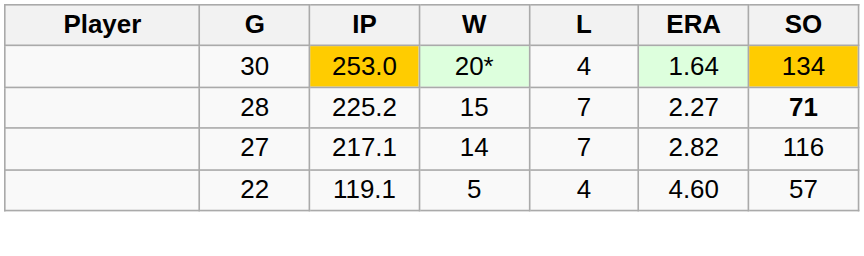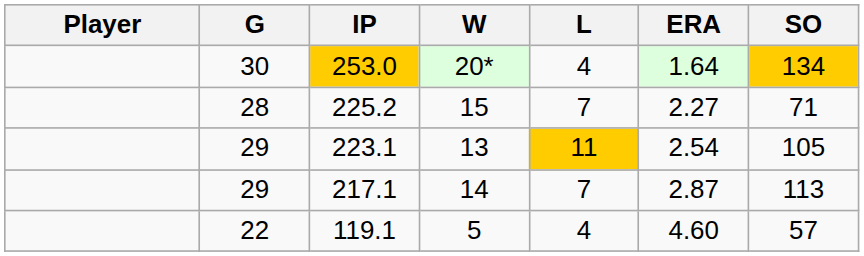(803, 107) bold -> (803, 107) normal
+ row: (365, 148)
(255, 148) 27 -> (255, 189) 29
(694, 148) 2.82 -> (694, 189) 2.87
(803, 148) 116 -> (803, 189) 113
